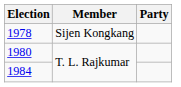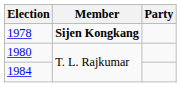(95, 33) normal -> (97, 33) bold
